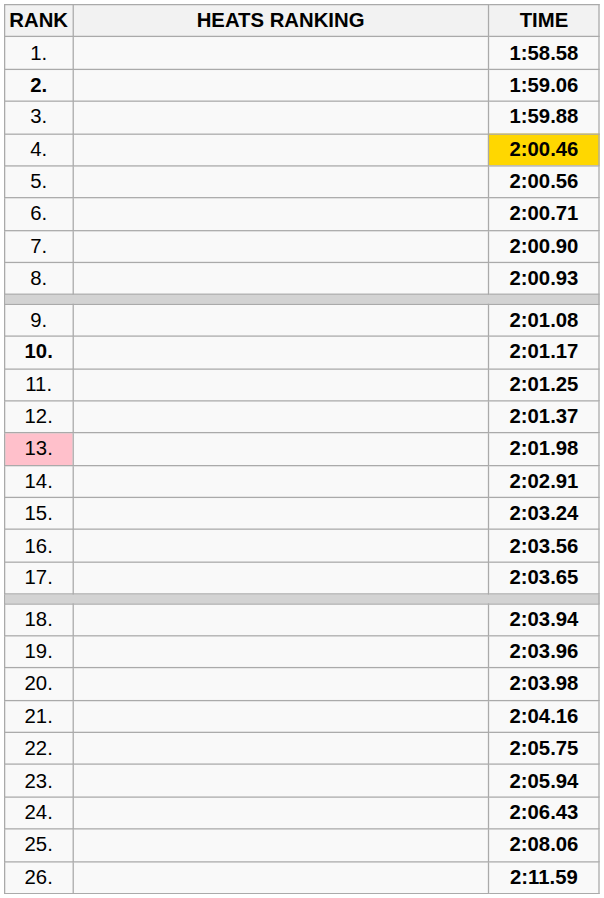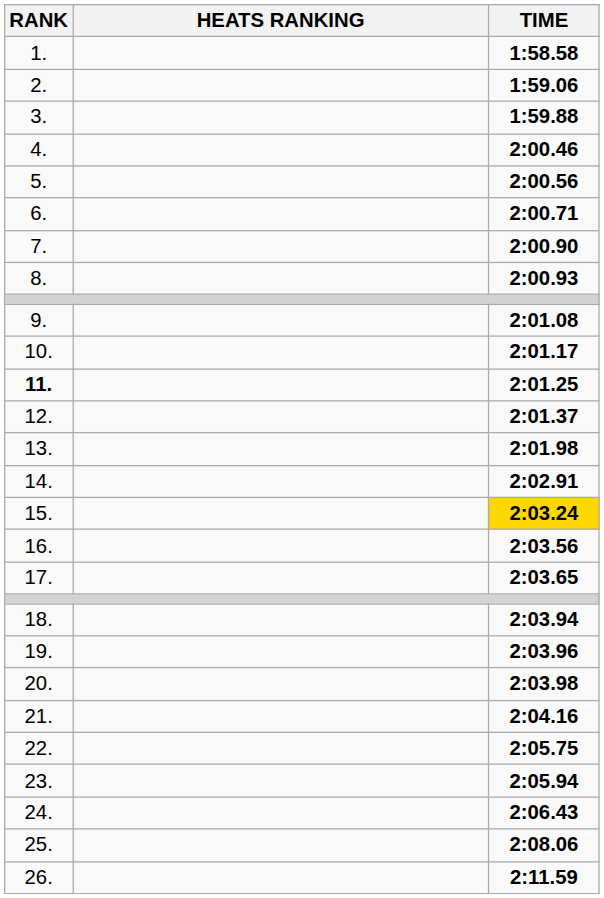(39, 85) bold -> (39, 85) normal
(544, 149) gold background -> (544, 149) no background
(39, 352) bold -> (39, 352) normal
(39, 384) normal -> (39, 384) bold
(39, 448) pink background -> (39, 448) no background
(544, 513) no background -> (544, 513) gold background
